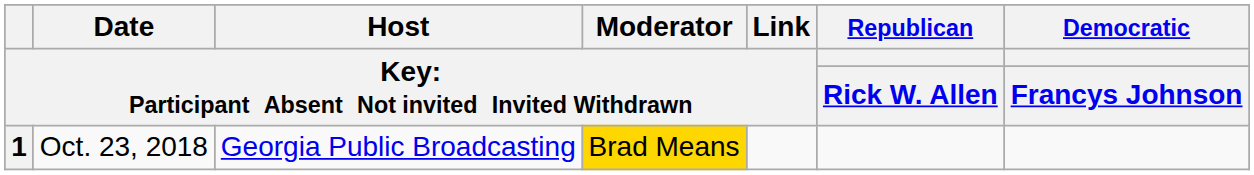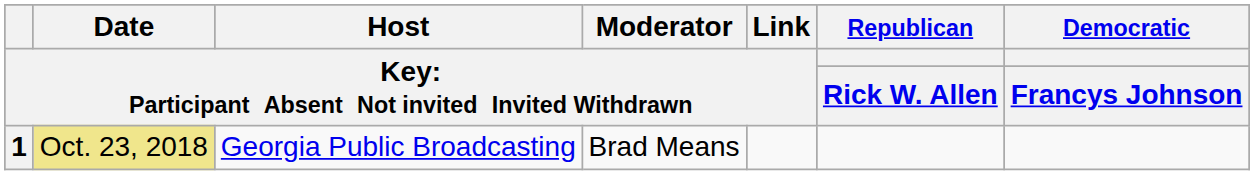(124, 147) no background -> (124, 147) khaki background
(664, 147) gold background -> (664, 147) no background
